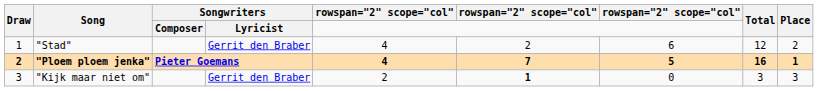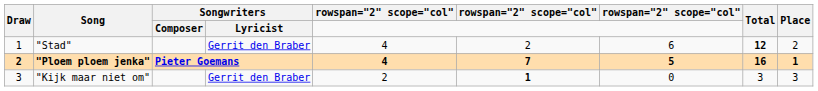(760, 45) normal -> (760, 45) bold
